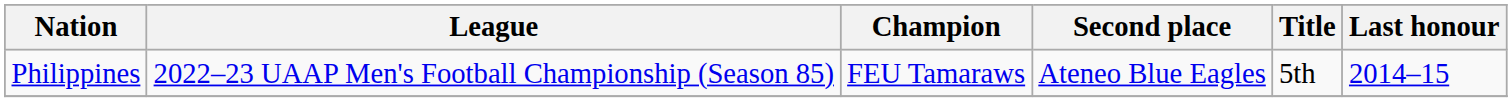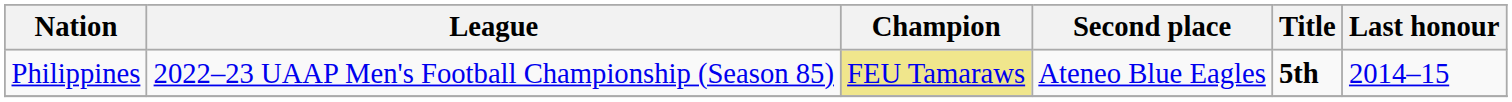(936, 72) no background -> (936, 72) khaki background
(1297, 72) normal -> (1299, 72) bold
